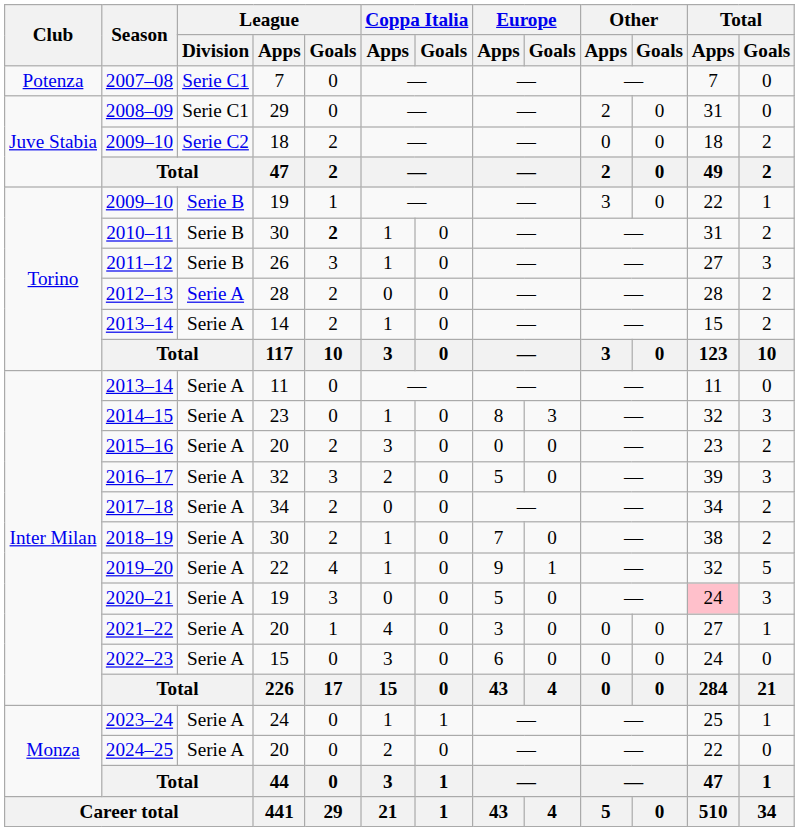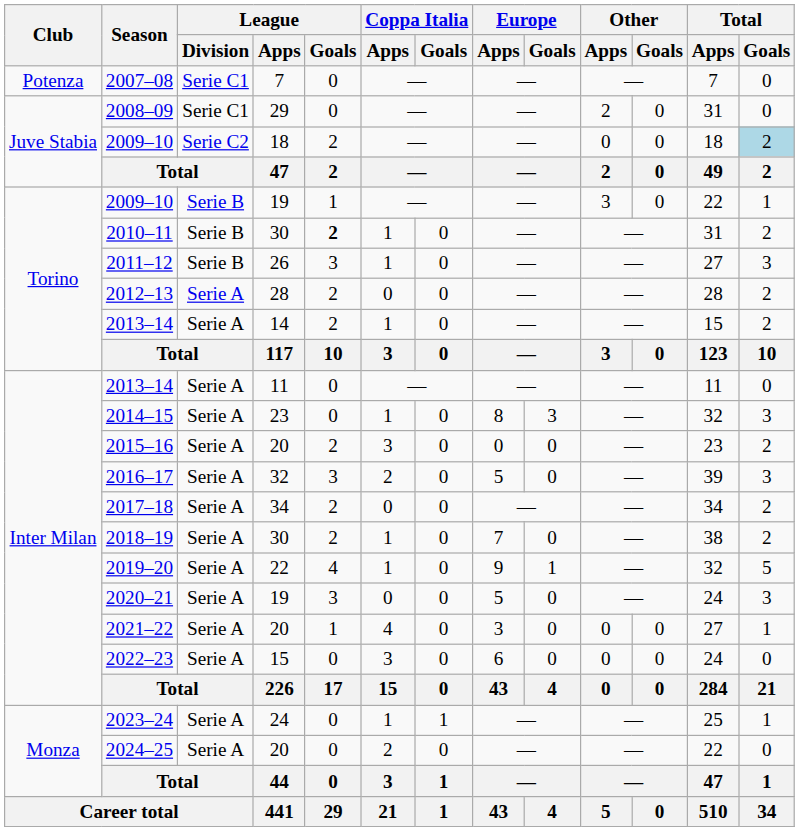(767, 141) no background -> (767, 141) lightblue background
(713, 598) pink background -> (713, 598) no background
